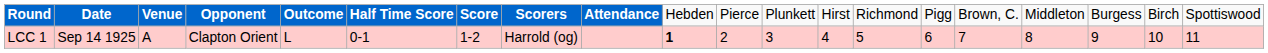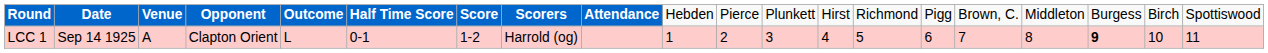(669, 37) bold -> (669, 37) normal
(1095, 37) normal -> (1095, 37) bold
